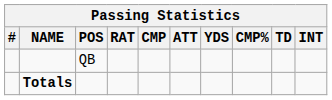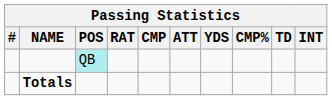(87, 61) no background -> (87, 61) paleturquoise background
